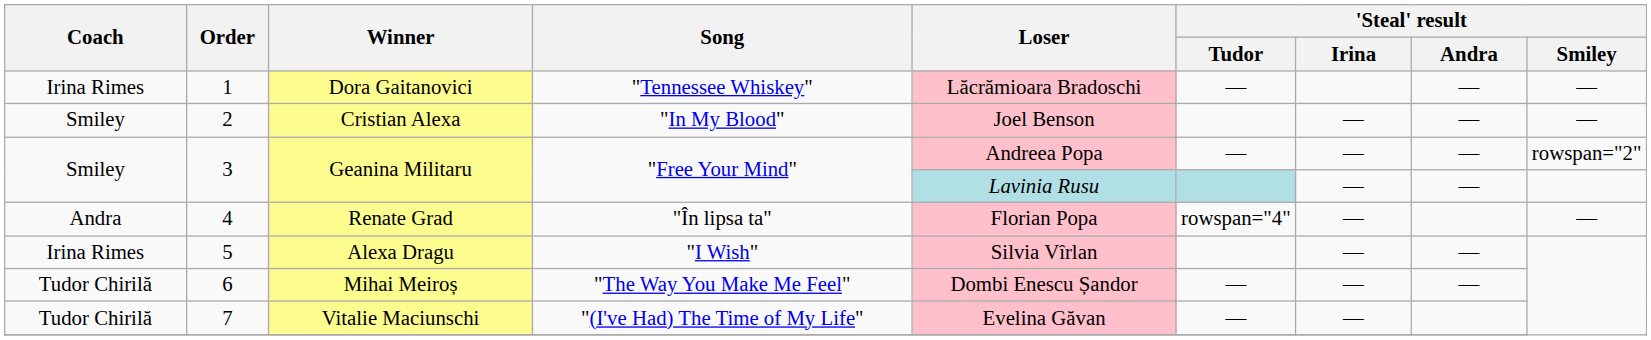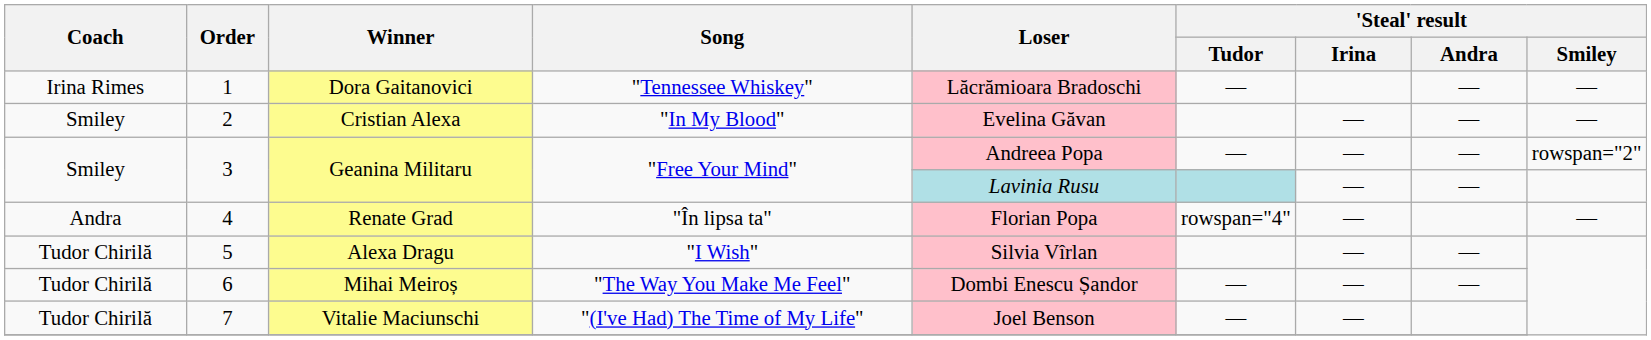(1044, 119) Joel Benson -> (1044, 119) Evelina Găvan
(95, 251) Irina Rimes -> (95, 251) Tudor Chirilă
(1044, 317) Evelina Găvan -> (1044, 317) Joel Benson
